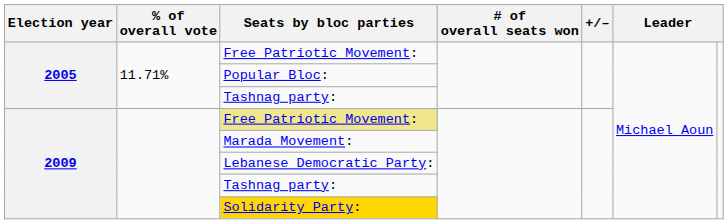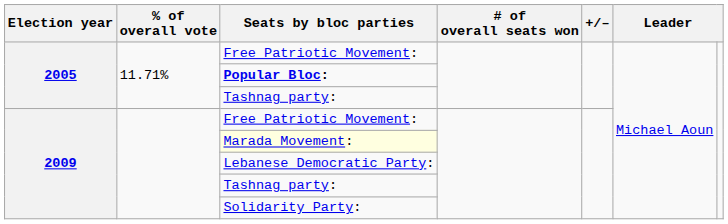(276, 75) normal -> (276, 75) bold
(321, 119) khaki background -> (321, 119) no background
(288, 141) no background -> (288, 141) lightyellow background
(292, 207) gold background -> (292, 207) no background
